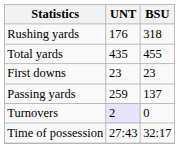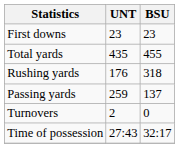rows swapped: (37, 73) <-> (43, 34)
(112, 113) lavender background -> (112, 113) no background
